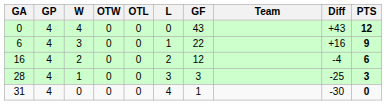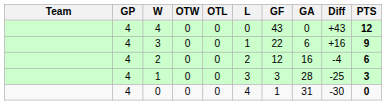columns swapped: (268, 12) <-> (19, 12)
